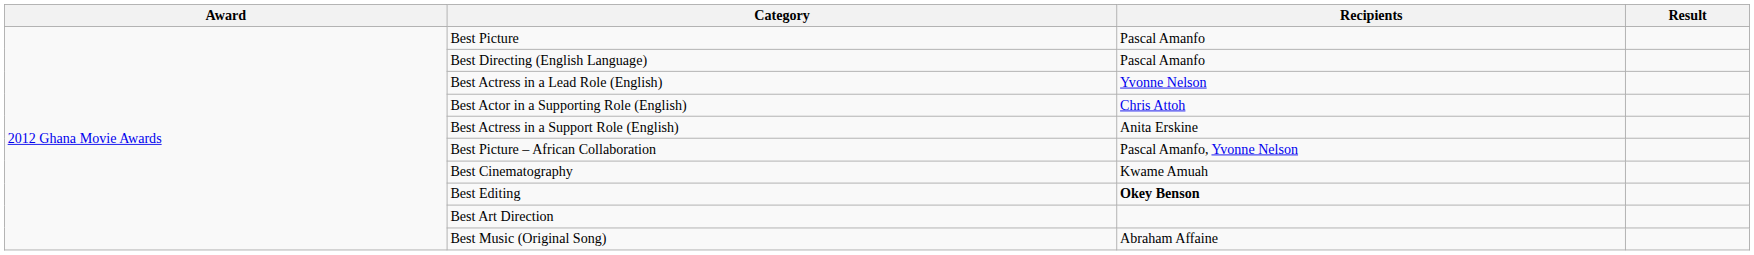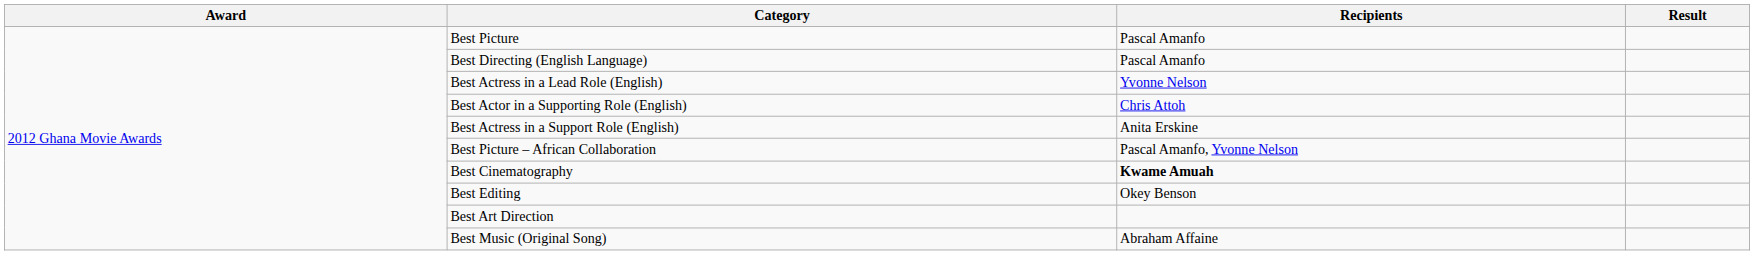(1164, 171) normal -> (1167, 171) bold
(1160, 194) bold -> (1158, 194) normal
